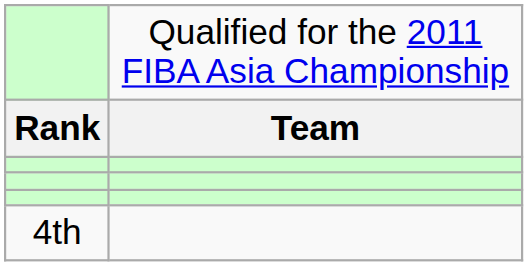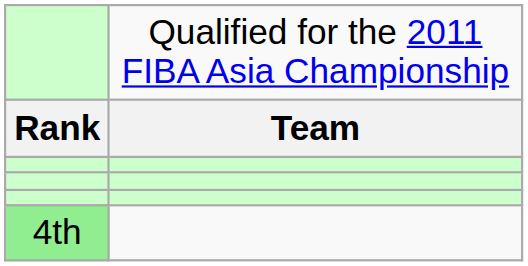(57, 232) no background -> (57, 232) lightgreen background
